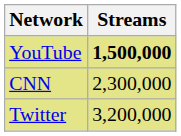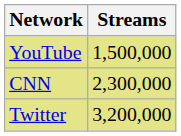(132, 51) bold -> (132, 51) normal
